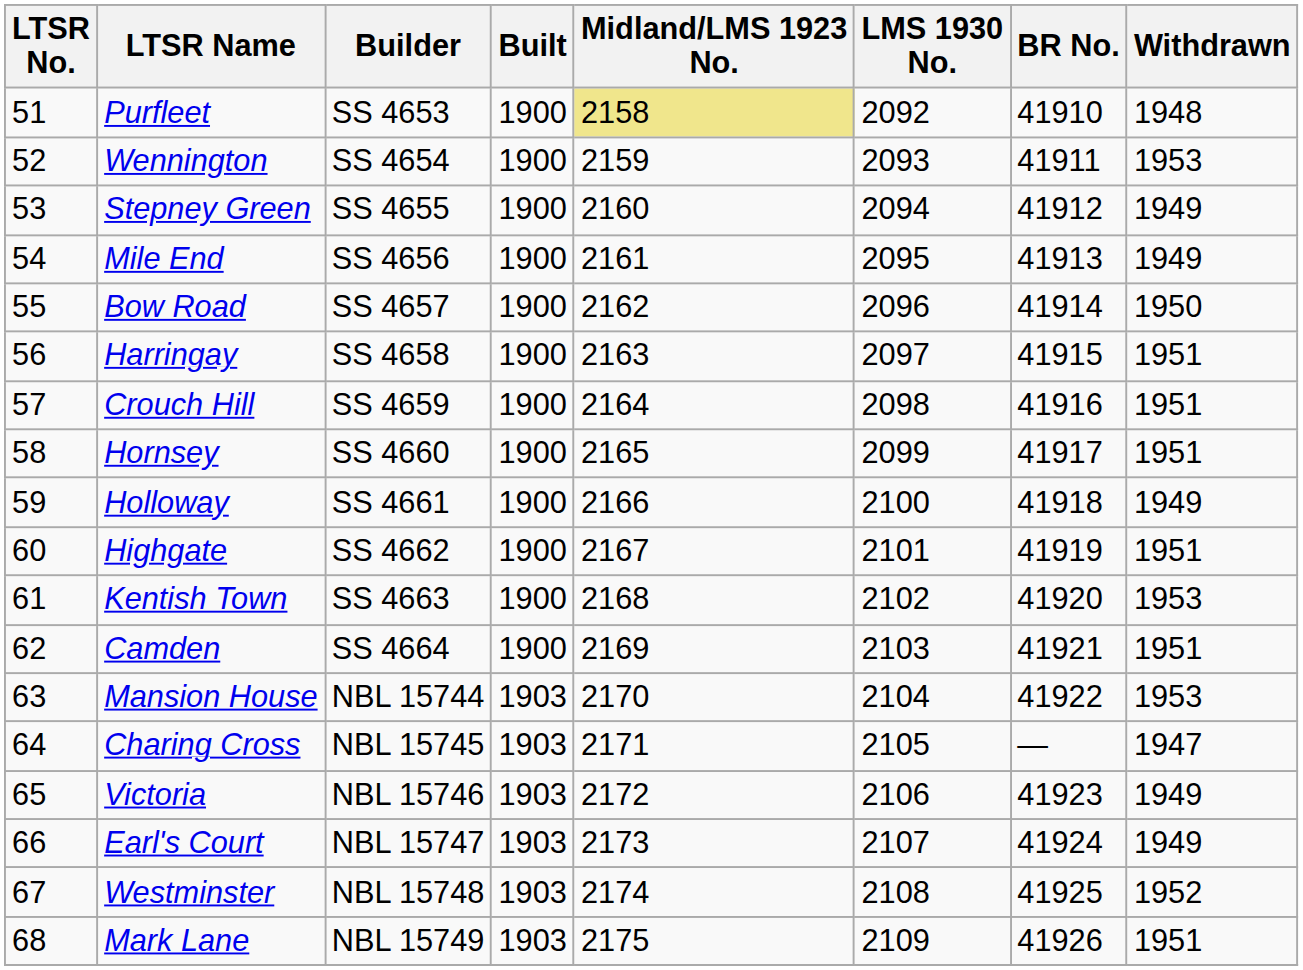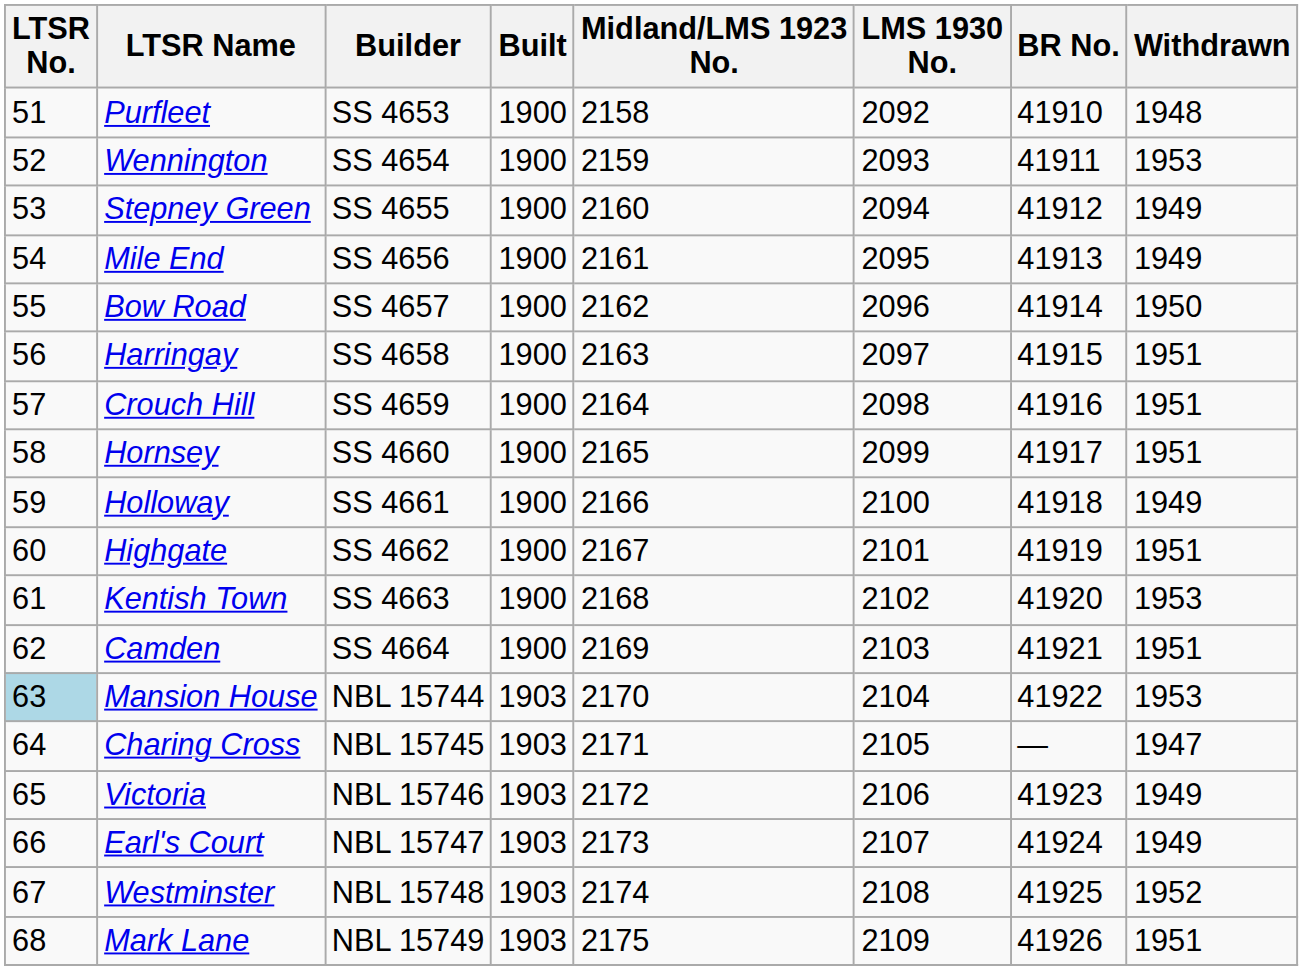(615, 112) khaki background -> (615, 112) no background
(29, 696) no background -> (29, 696) lightblue background
